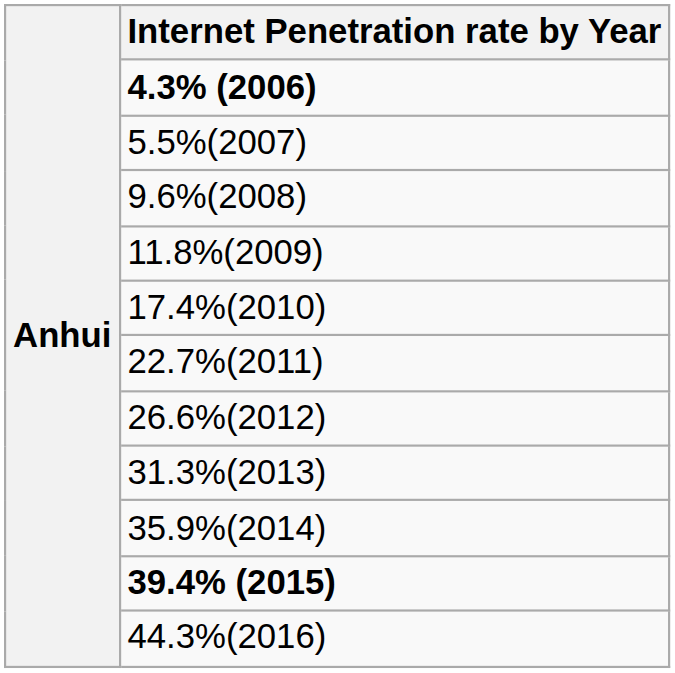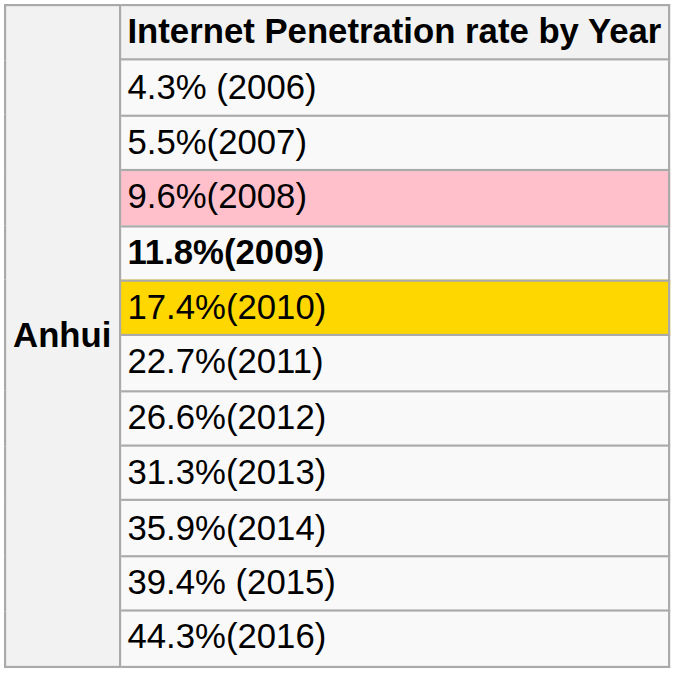(222, 87) bold -> (222, 87) normal
(217, 197) no background -> (217, 197) pink background
(226, 252) normal -> (226, 252) bold
(227, 307) no background -> (227, 307) gold background
(232, 582) bold -> (232, 582) normal
